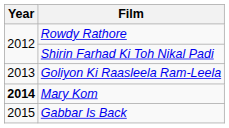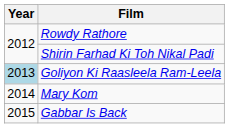(21, 73) no background -> (21, 73) lightblue background
(21, 93) bold -> (21, 93) normal
